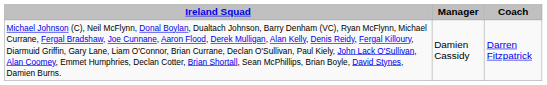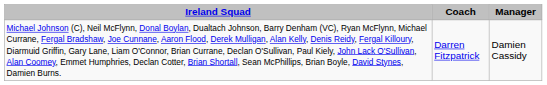columns swapped: (513, 12) <-> (458, 12)
